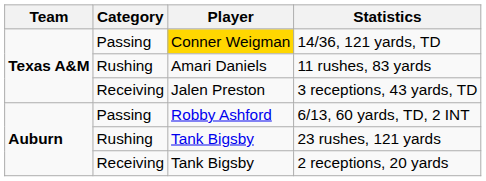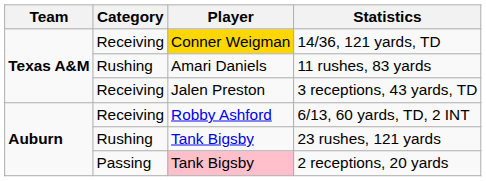(124, 41) Passing -> (130, 41) Receiving
(124, 114) Passing -> (130, 114) Receiving
(130, 163) Receiving -> (124, 163) Passing
(212, 163) no background -> (212, 163) pink background
